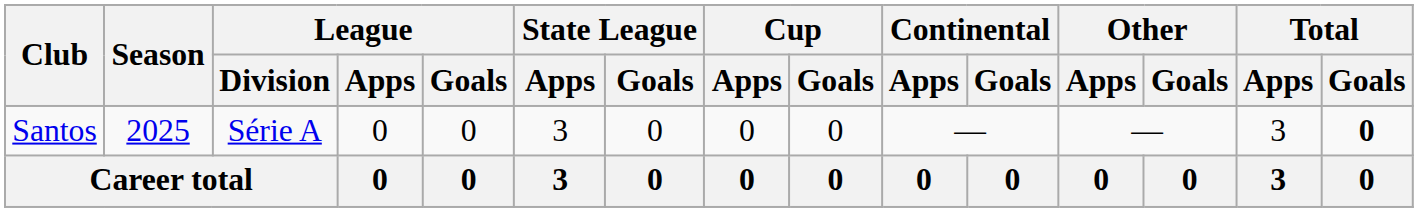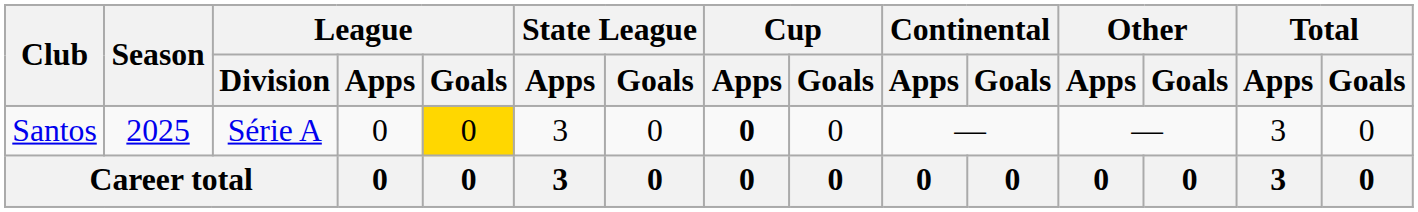(469, 130) no background -> (469, 130) gold background
(747, 130) normal -> (747, 130) bold
(1367, 130) bold -> (1367, 130) normal
